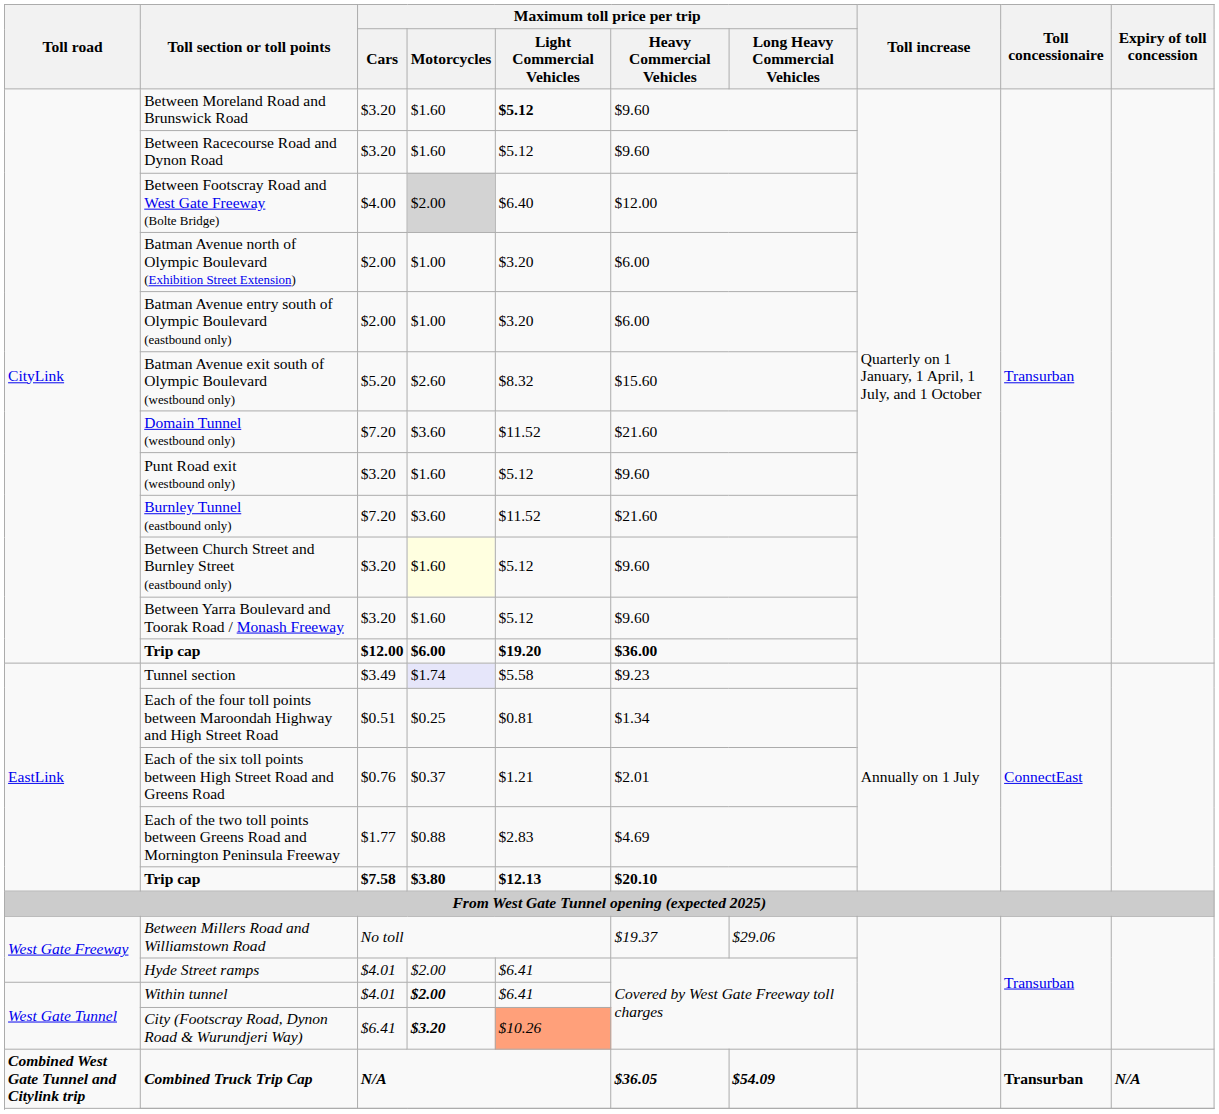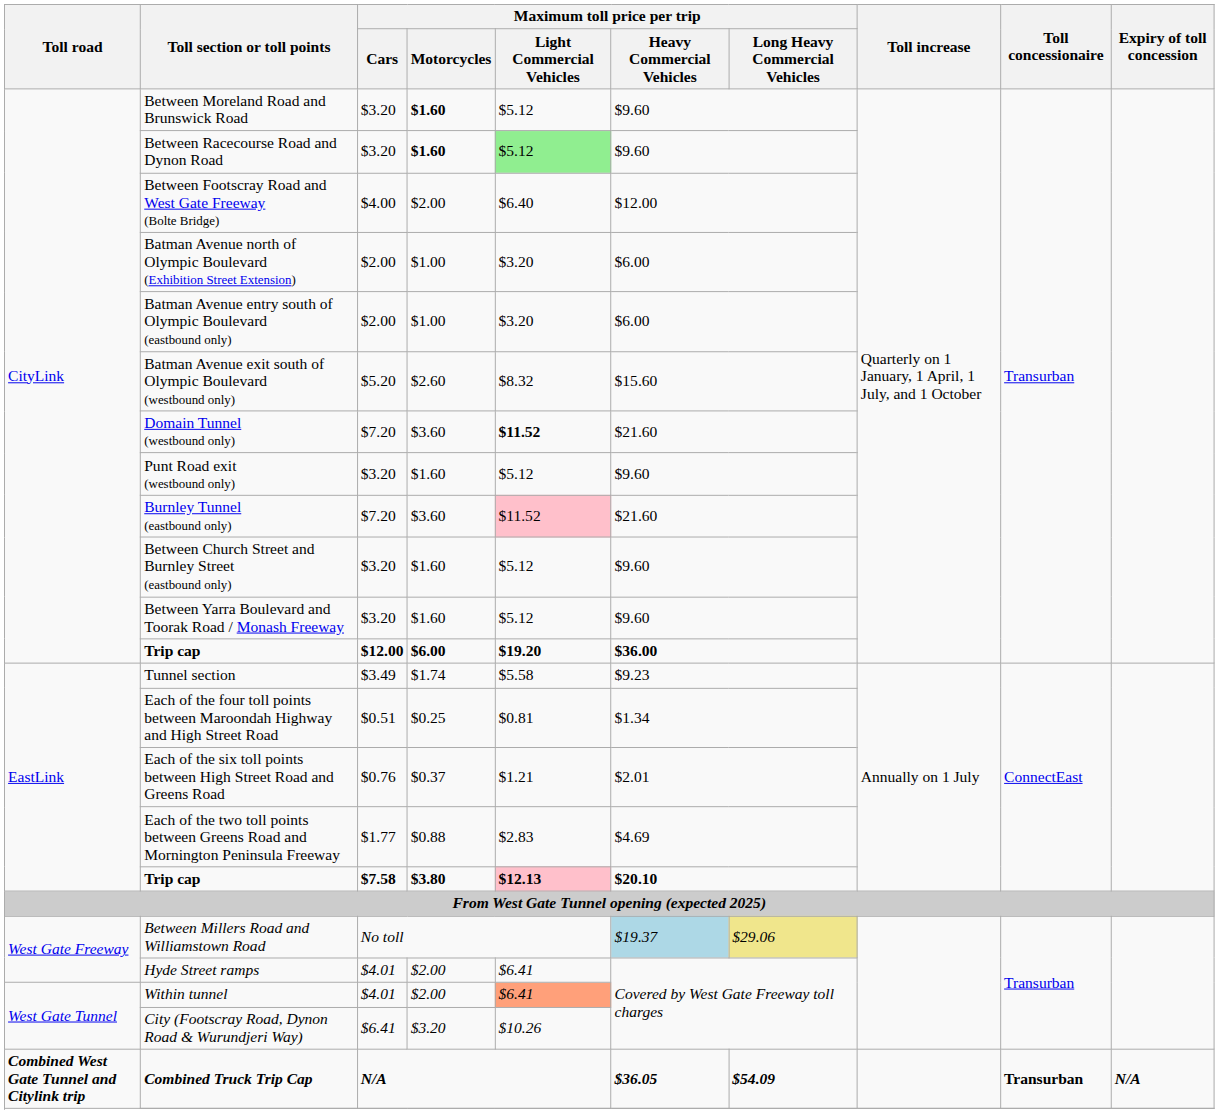(428, 109) normal -> (428, 109) bold
(516, 109) bold -> (516, 109) normal
(428, 151) normal -> (428, 151) bold
(516, 151) no background -> (516, 151) lightgreen background
(428, 202) lightgrey background -> (428, 202) no background
(520, 431) normal -> (519, 431) bold
(520, 516) no background -> (520, 516) pink background
(428, 566) lightyellow background -> (428, 566) no background
(428, 675) lavender background -> (428, 675) no background
(520, 878) no background -> (520, 878) pink background
(636, 936) no background -> (636, 936) lightblue background
(754, 936) no background -> (754, 936) khaki background
(428, 994) bold -> (428, 994) normal
(516, 994) no background -> (516, 994) lightsalmon background
(428, 1028) bold -> (428, 1028) normal
(520, 1028) lightsalmon background -> (520, 1028) no background
